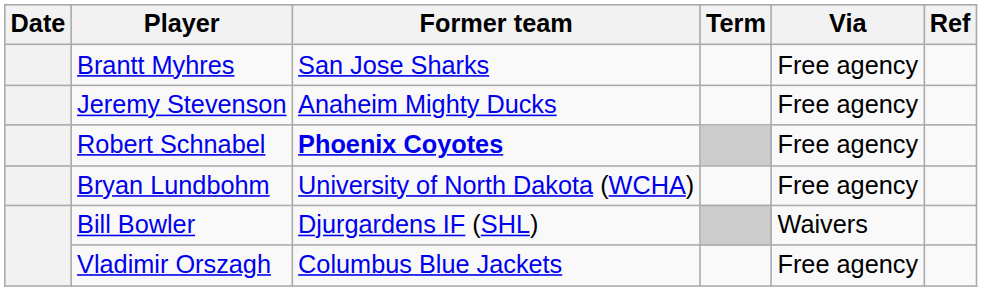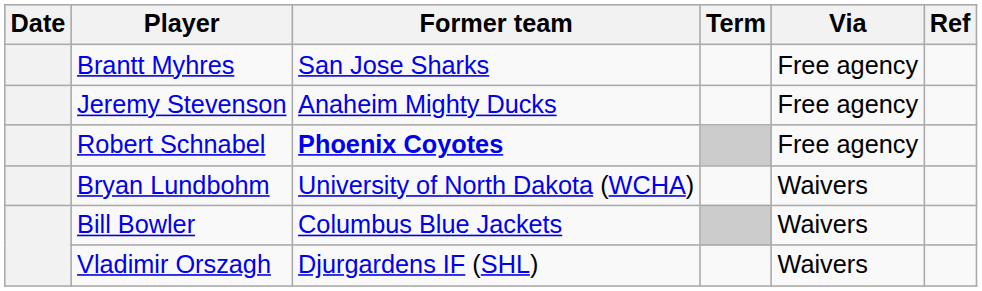(848, 184) Free agency -> (823, 184) Waivers
(418, 225) Djurgardens IF (SHL) -> (430, 225) Columbus Blue Jackets
(430, 265) Columbus Blue Jackets -> (418, 265) Djurgardens IF (SHL)
(848, 265) Free agency -> (823, 265) Waivers
